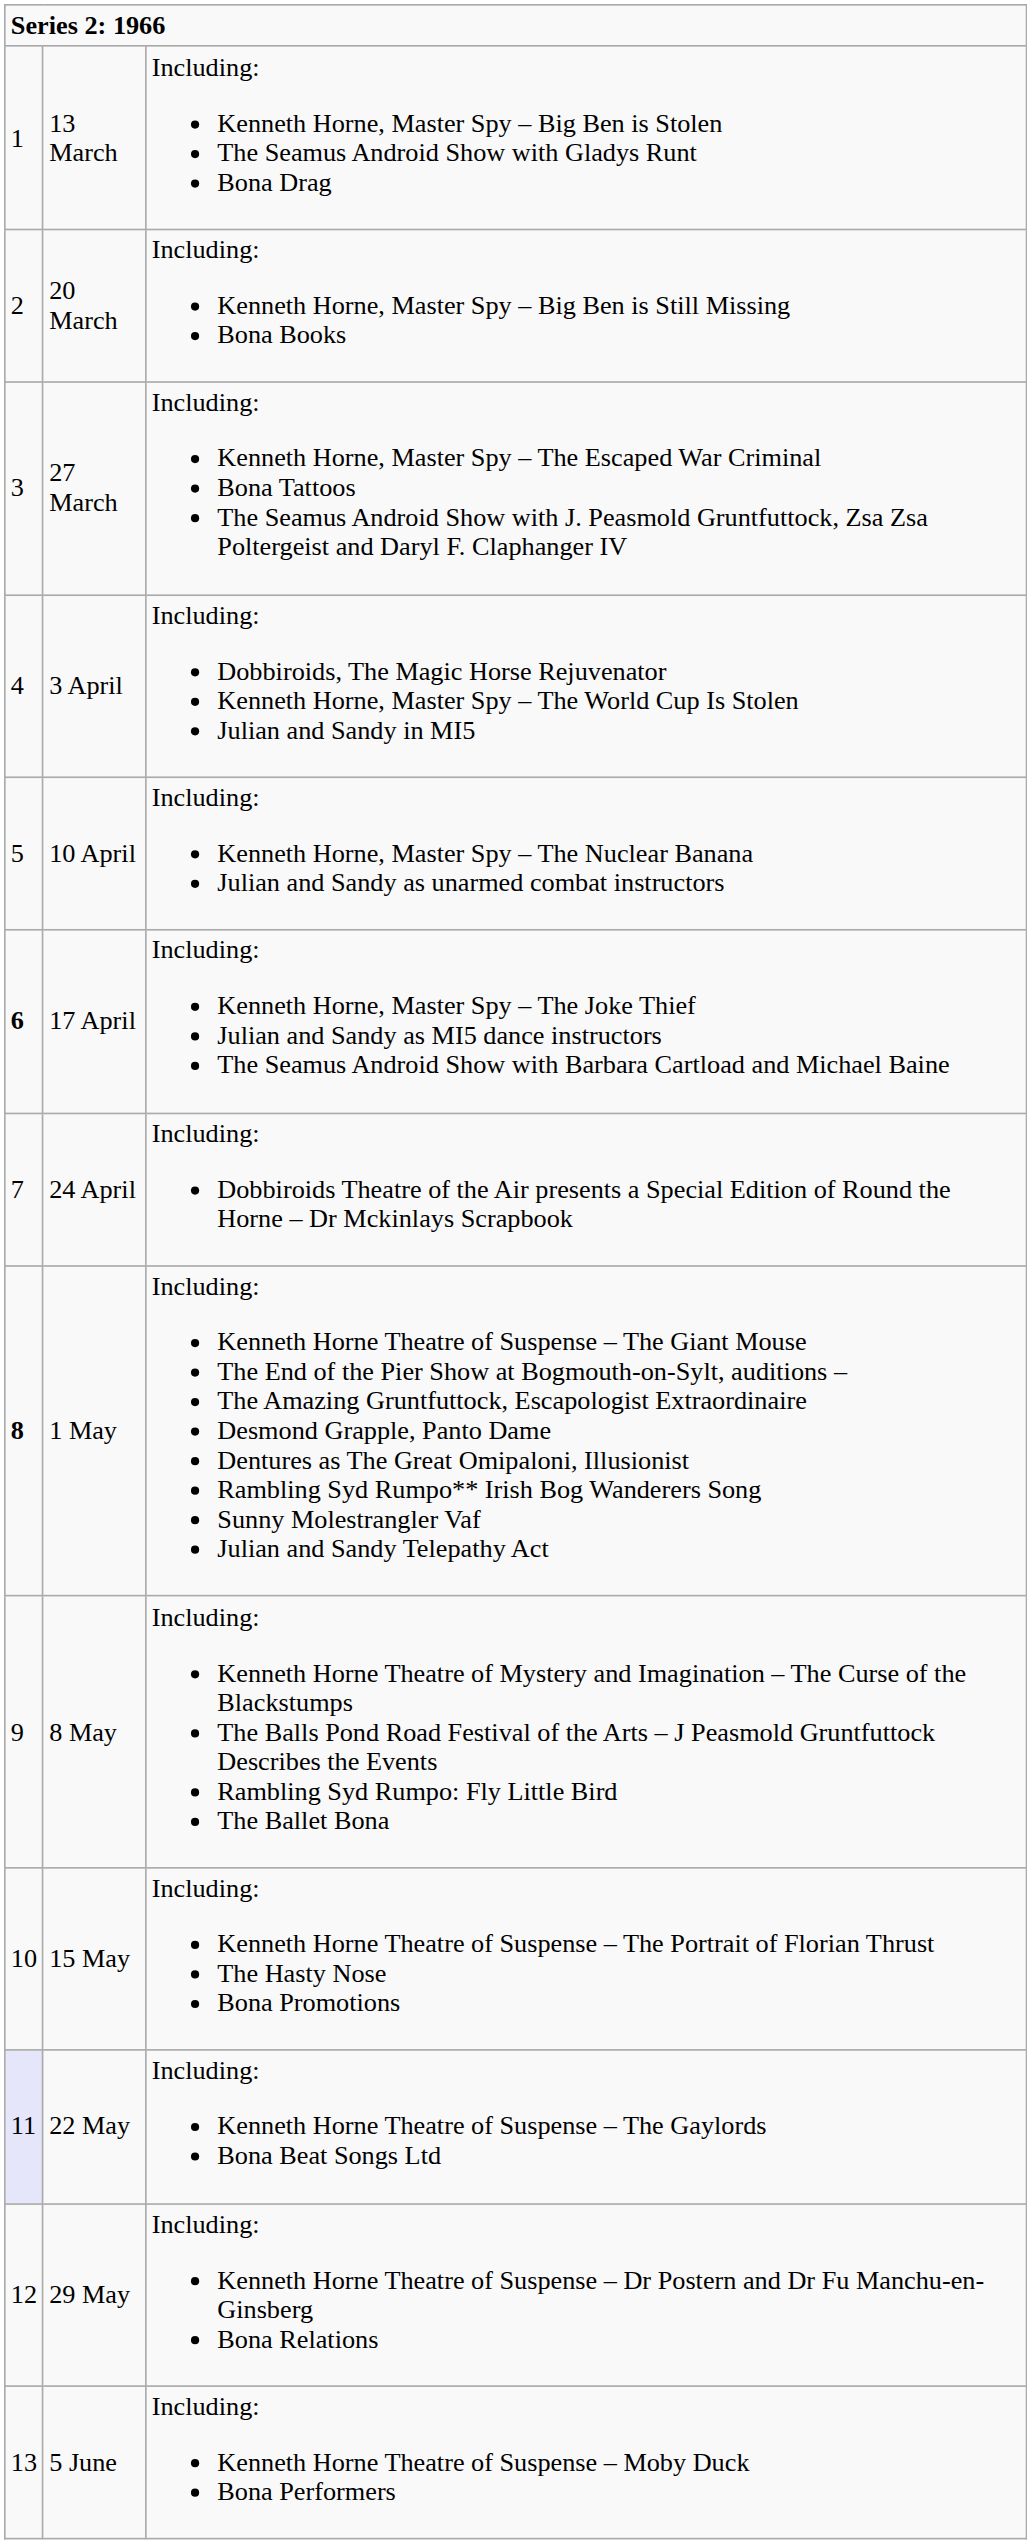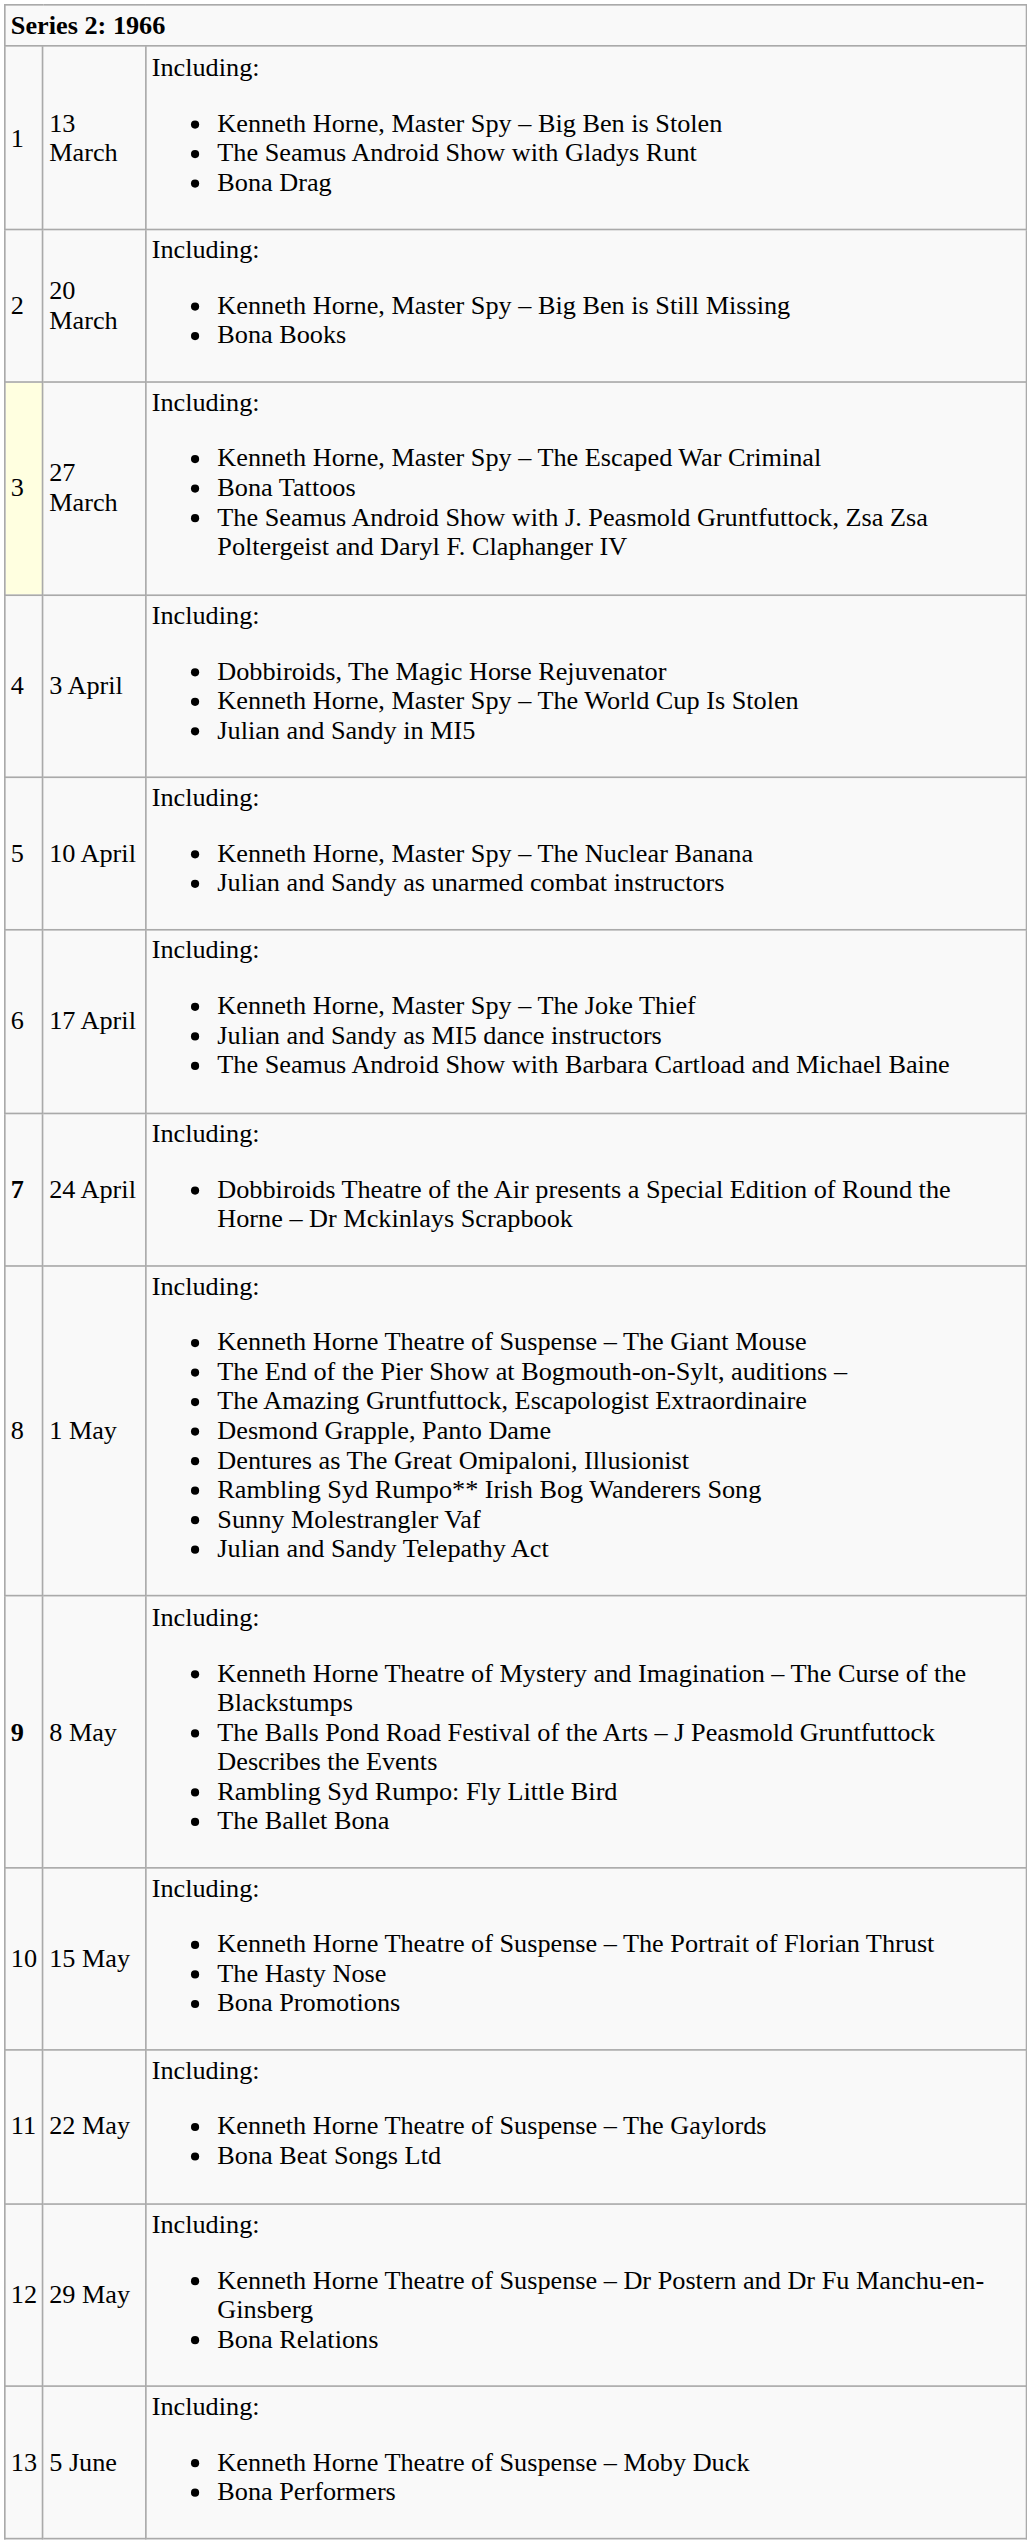(17, 487) no background -> (17, 487) lightyellow background
(17, 1021) bold -> (17, 1021) normal
(17, 1189) normal -> (17, 1189) bold
(17, 1430) bold -> (17, 1430) normal
(17, 1731) normal -> (17, 1731) bold
(24, 2126) lavender background -> (24, 2126) no background
